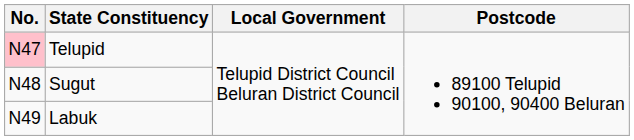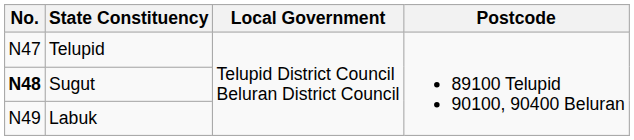(25, 49) pink background -> (25, 49) no background
(25, 83) normal -> (25, 83) bold
